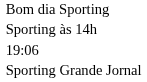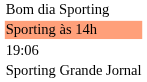(51, 29) no background -> (51, 29) lightsalmon background
